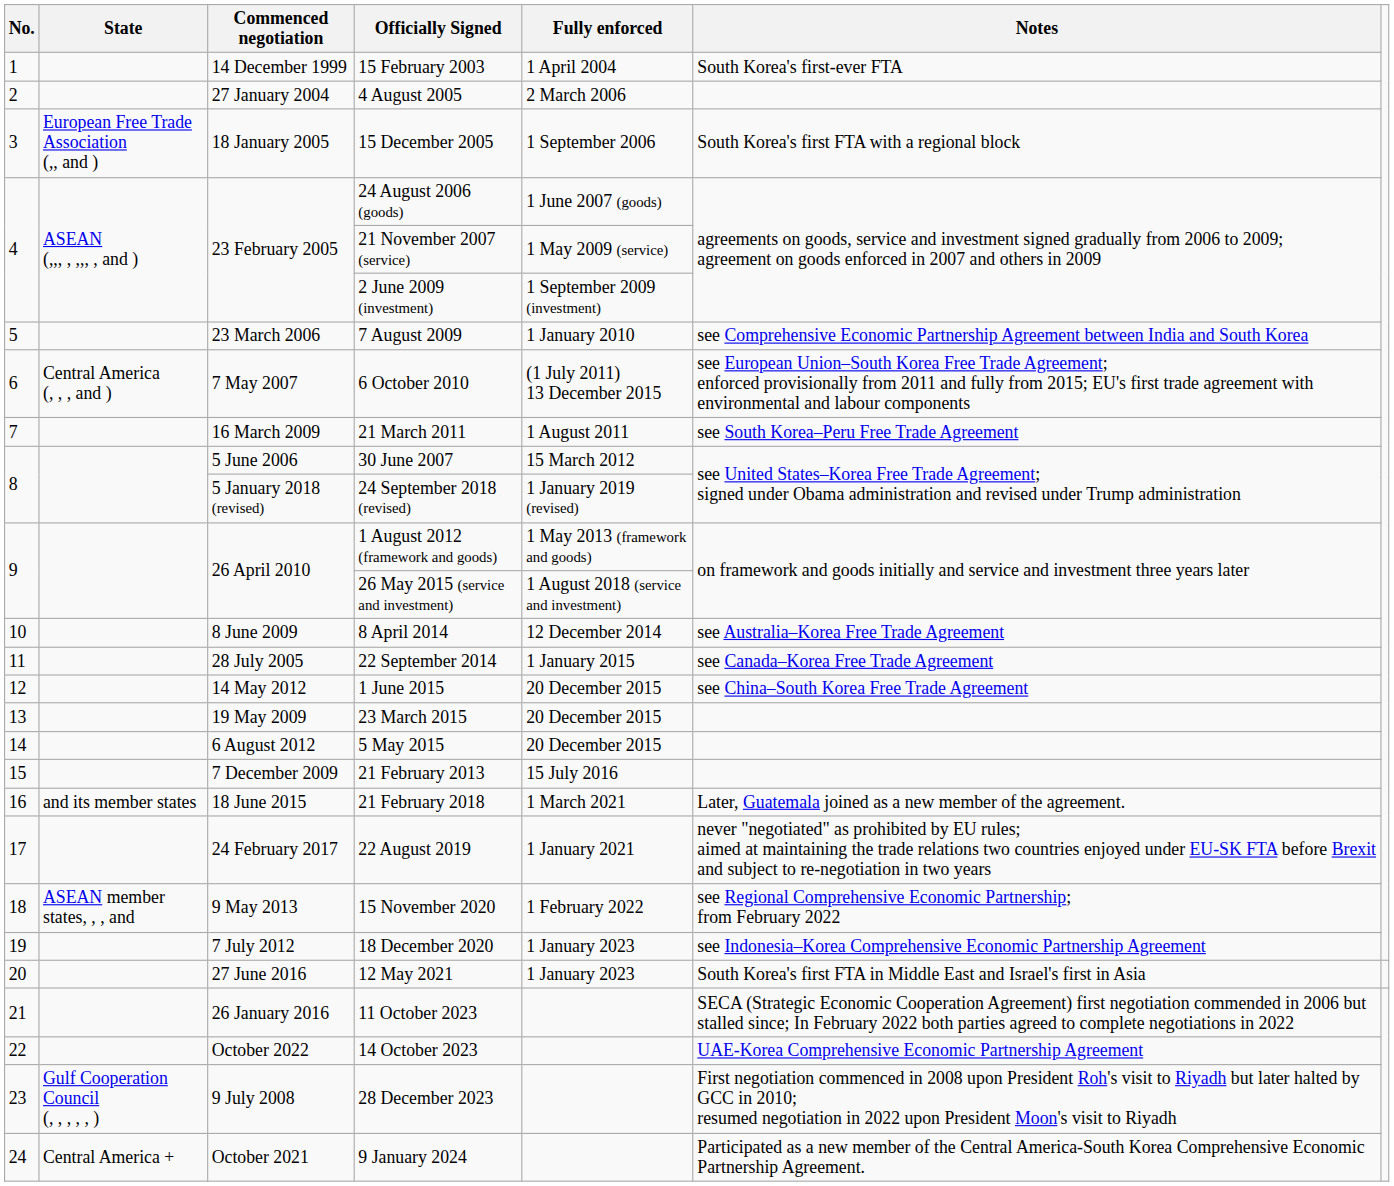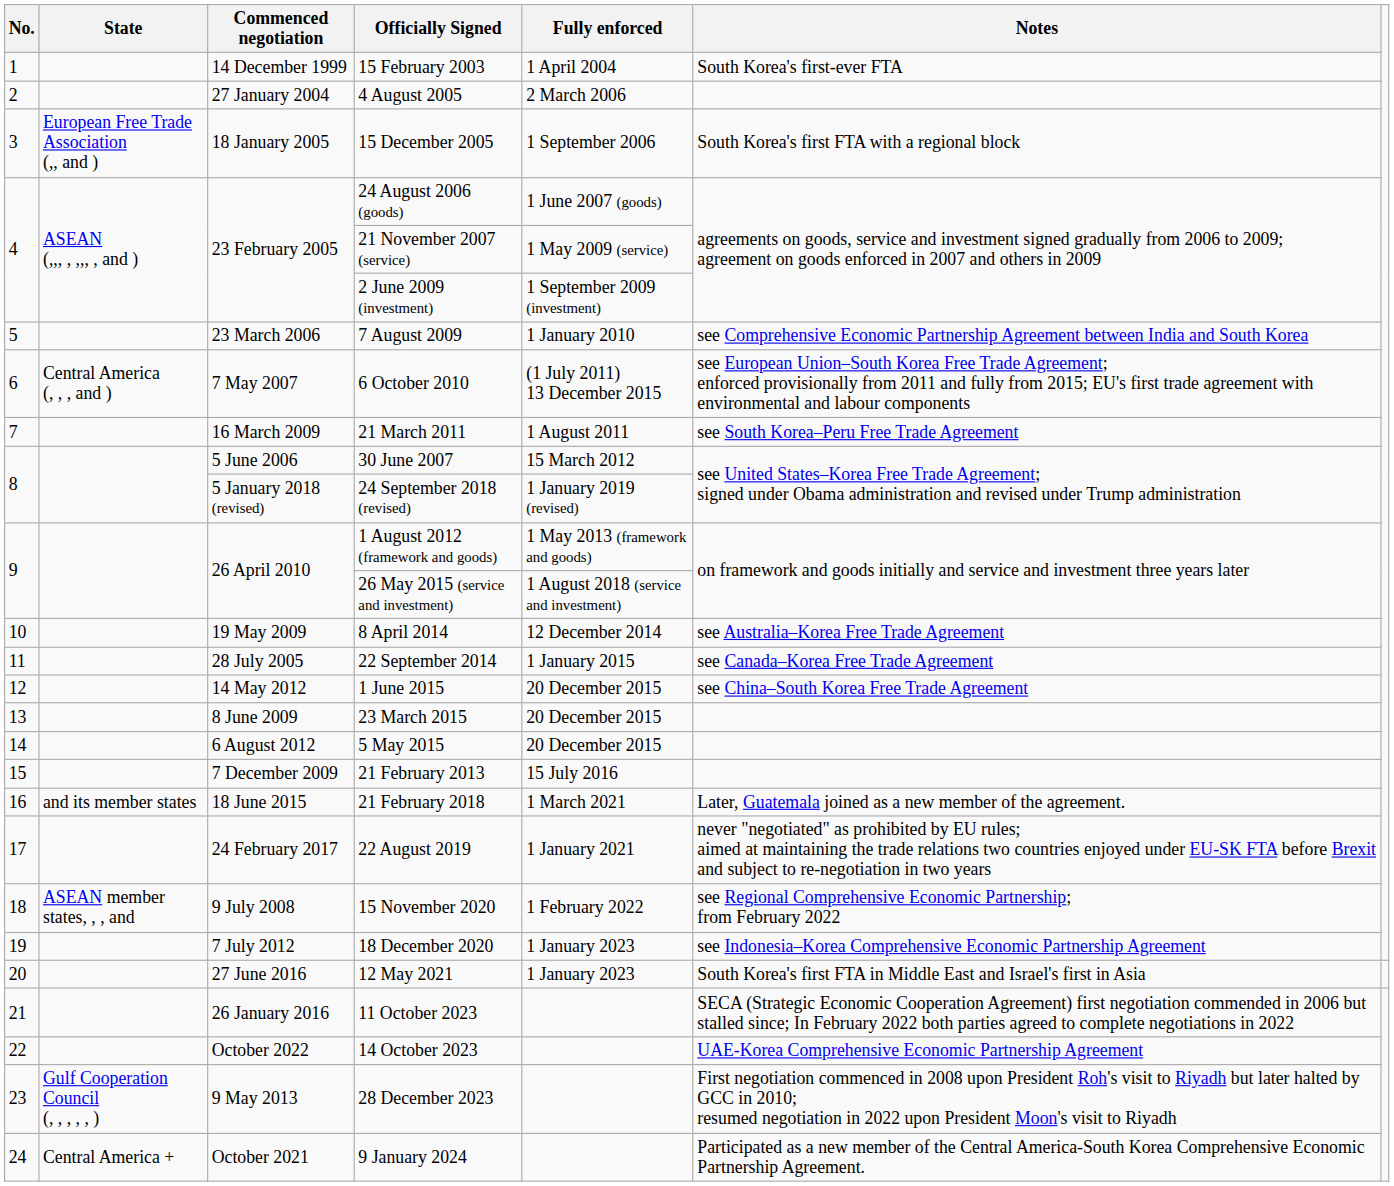(255, 632) 8 June 2009 -> (259, 632) 19 May 2009
(259, 717) 19 May 2009 -> (255, 717) 8 June 2009
(255, 907) 9 May 2013 -> (253, 907) 9 July 2008
(253, 1098) 9 July 2008 -> (255, 1098) 9 May 2013
